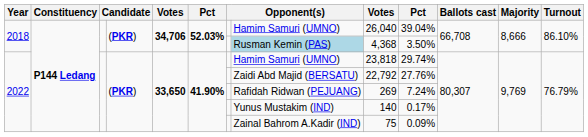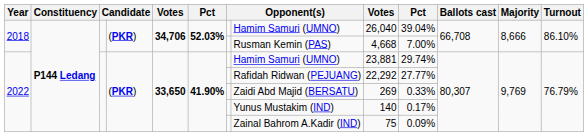(282, 44) lightblue background -> (282, 44) no background
(384, 44) 4,368 -> (384, 44) 4,668
(421, 44) 3.50% -> (421, 44) 7.00%
(381, 60) 23,818 -> (381, 60) 23,881
(296, 76) Zaidi Abd Majid (BERSATU) -> (297, 76) Rafidah Ridwan (PEJUANG)
(381, 76) 22,792 -> (381, 76) 22,292
(418, 76) 27.76% -> (418, 76) 27.77%
(297, 92) Rafidah Ridwan (PEJUANG) -> (296, 92) Zaidi Abd Majid (BERSATU)
(421, 92) 7.24% -> (421, 92) 0.33%
